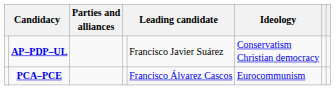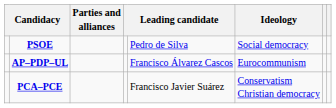+ row: (40, 44)
(176, 51) Francisco Javier Suárez -> (181, 62) Francisco Álvarez Cascos
(278, 51) Conservatism Christian democracy -> (272, 62) Eurocommunism
(181, 76) Francisco Álvarez Cascos -> (177, 87) Francisco Javier Suárez
(271, 76) Eurocommunism -> (279, 87) Conservatism Christian democracy
